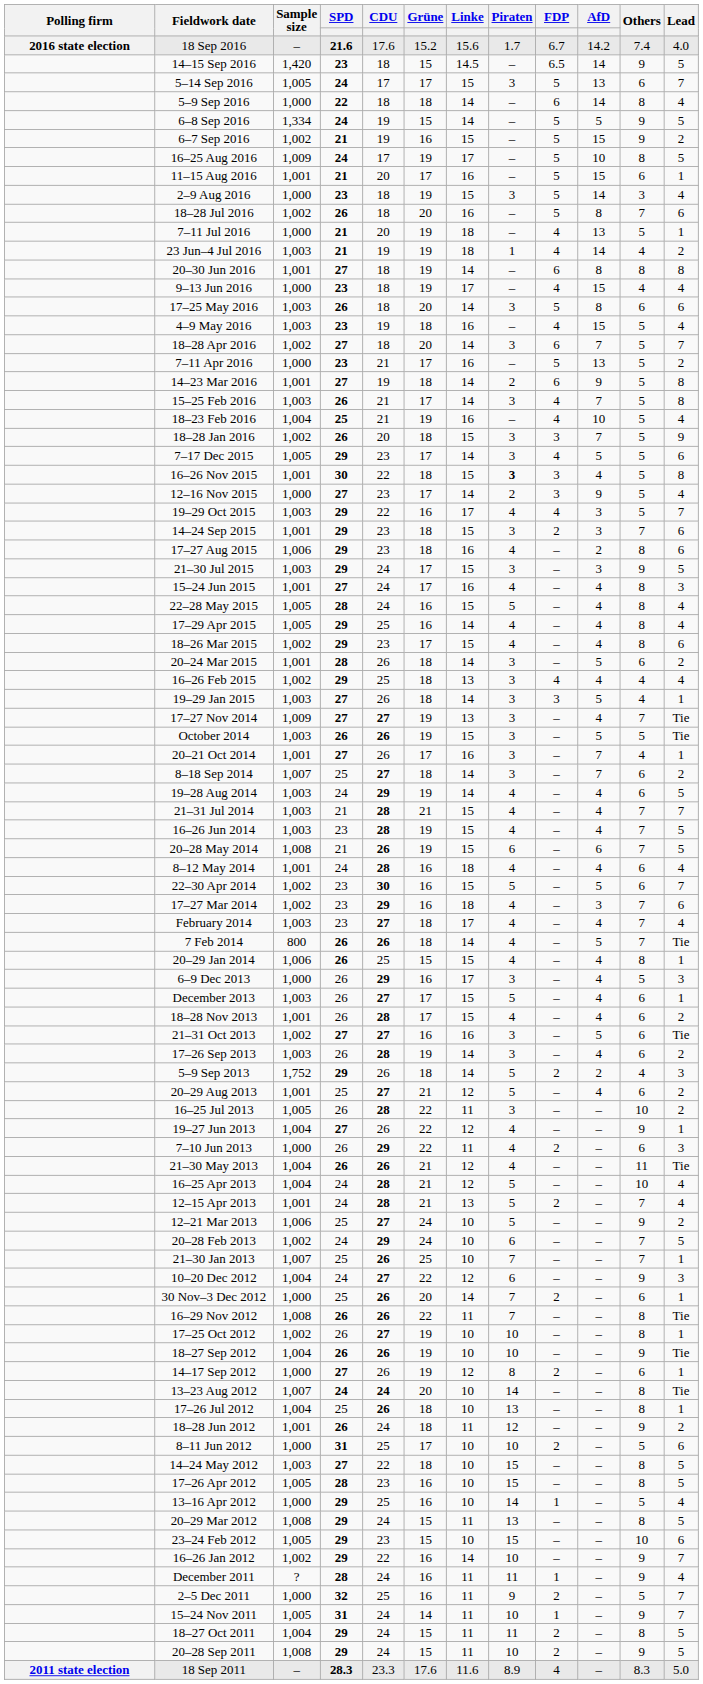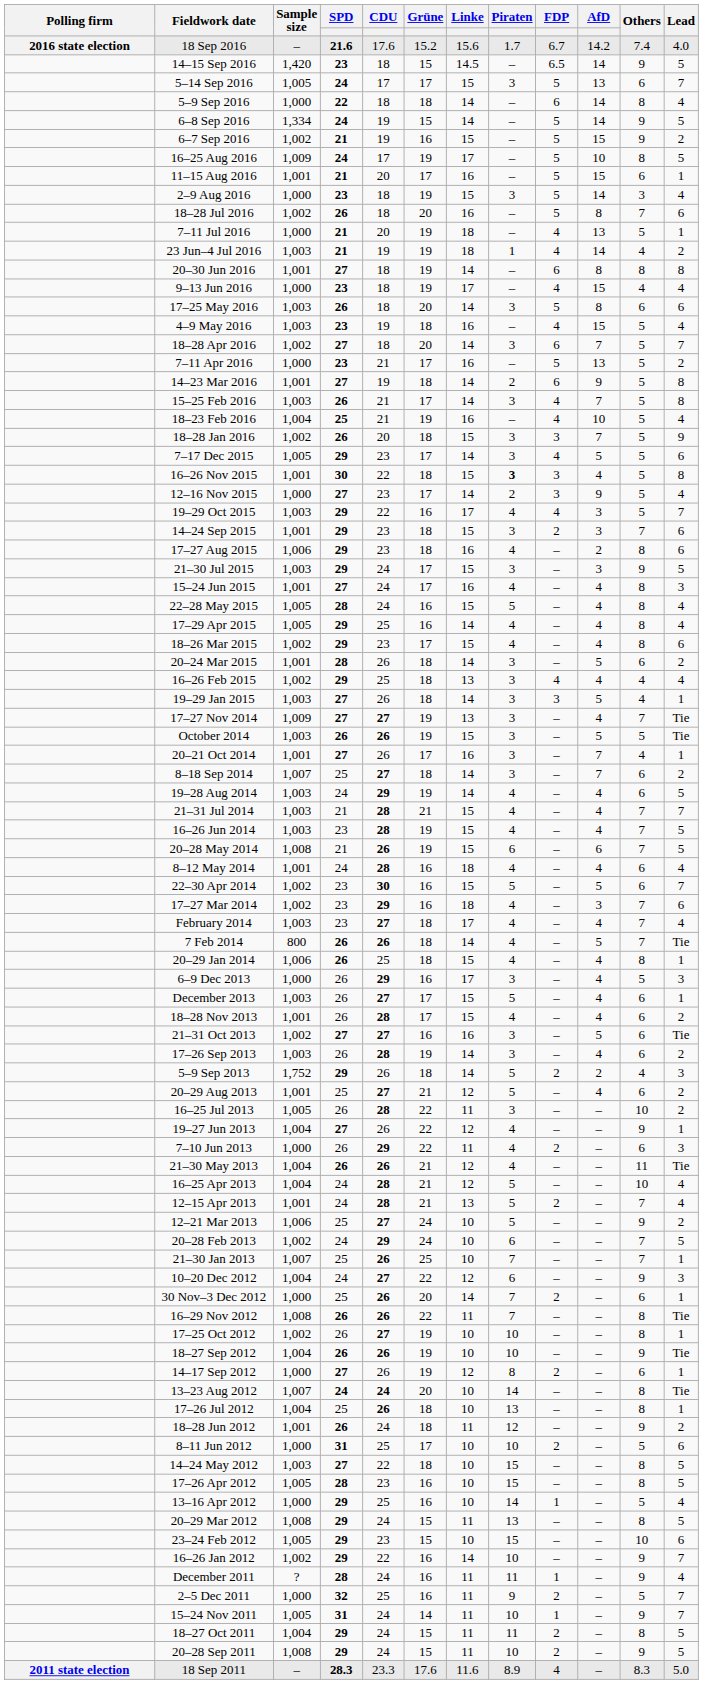(599, 120) 5 -> (599, 120) 14
(425, 961) 15 -> (425, 961) 18
